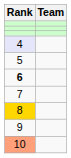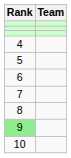(20, 44) lavender background -> (20, 44) no background
(20, 77) bold -> (20, 77) normal
(20, 111) gold background -> (20, 111) no background
(20, 127) no background -> (20, 127) lightgreen background
(20, 144) lightsalmon background -> (20, 144) no background
